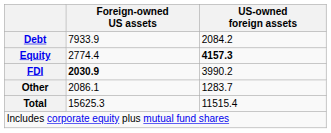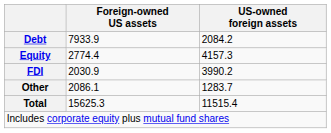(217, 55) bold -> (217, 55) normal
(84, 71) bold -> (84, 71) normal
